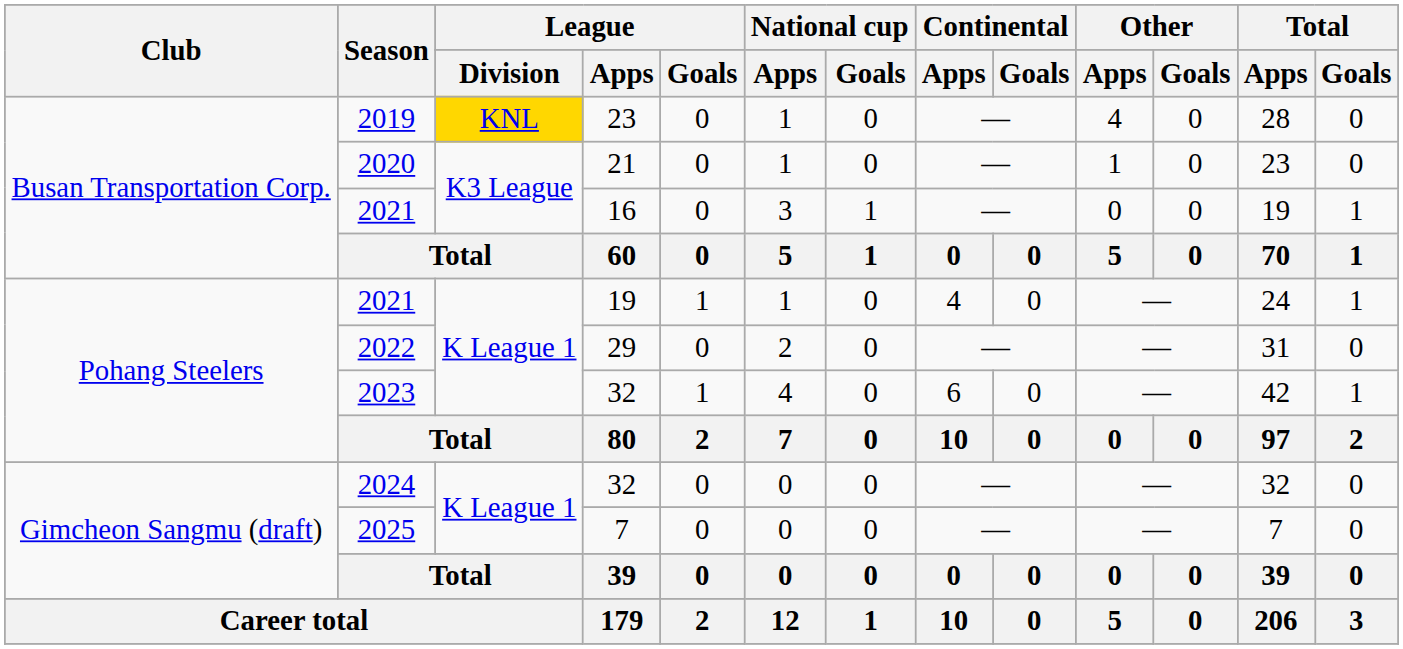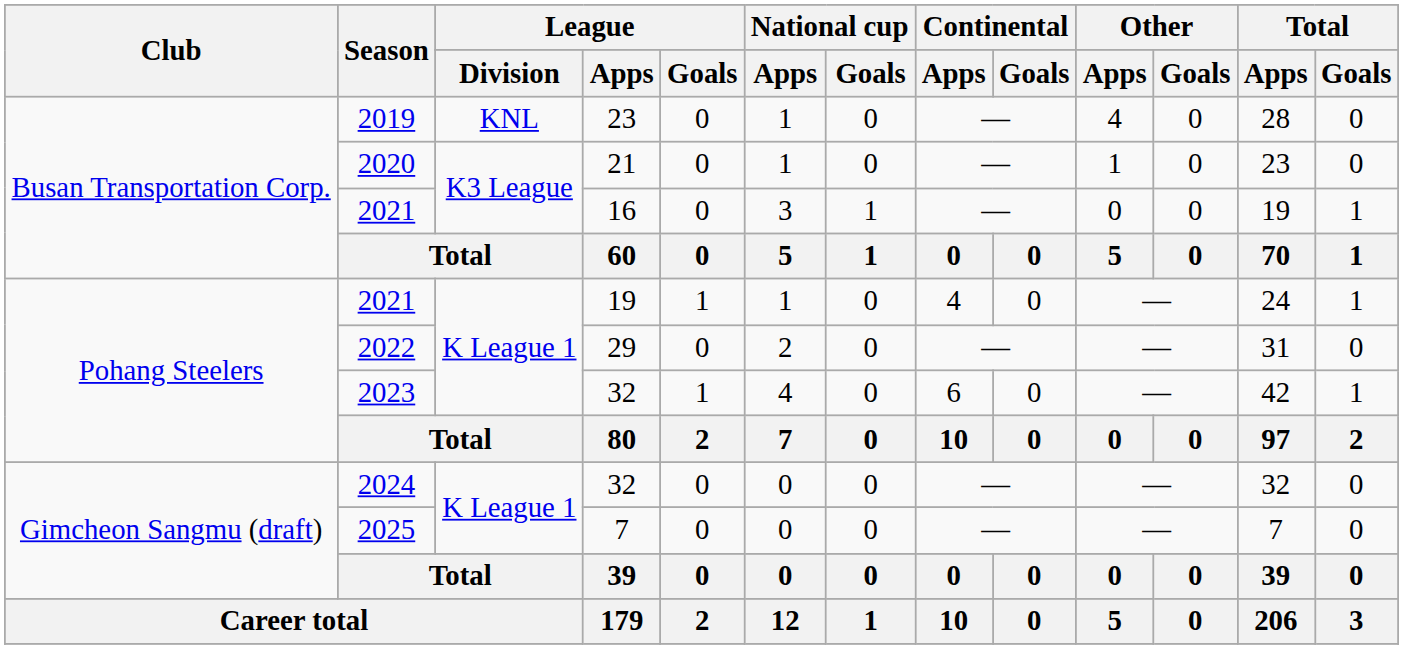(509, 118) gold background -> (509, 118) no background
